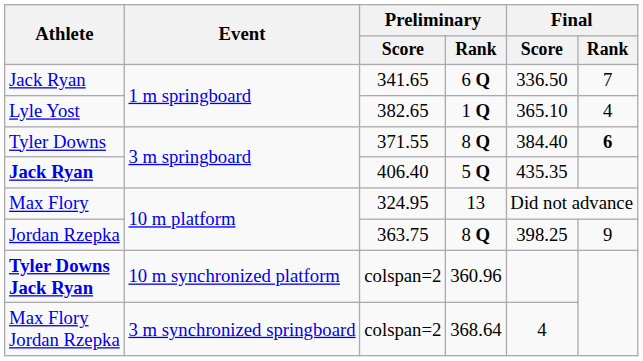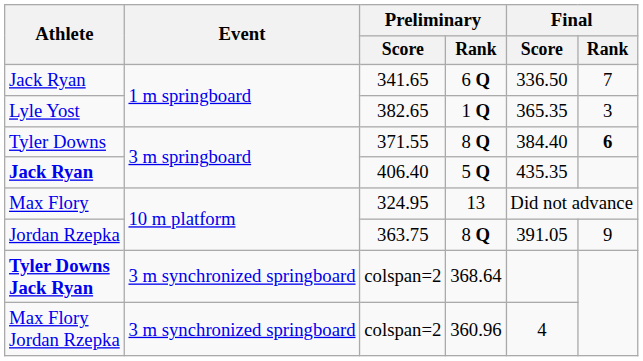(542, 111) 365.10 -> (542, 111) 365.35
(608, 111) 4 -> (608, 111) 3
(542, 234) 398.25 -> (542, 234) 391.05
(234, 276) 10 m synchronized platform -> (242, 276) 3 m synchronized springboard
(476, 276) 360.96 -> (476, 276) 368.64
(476, 329) 368.64 -> (476, 329) 360.96
